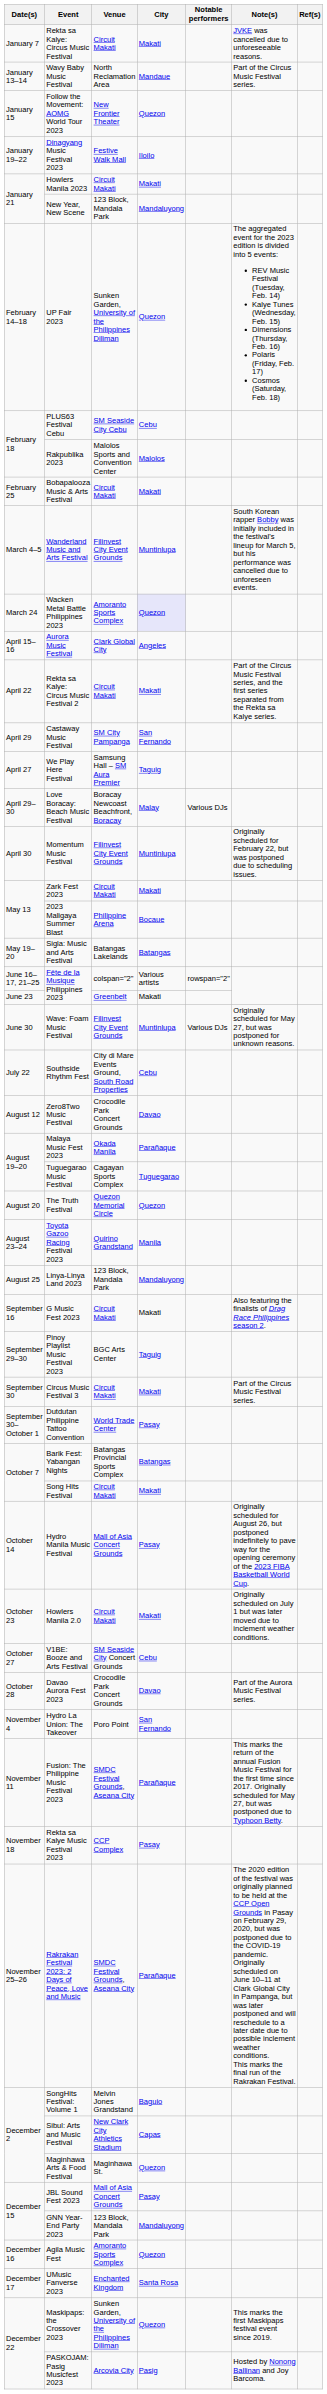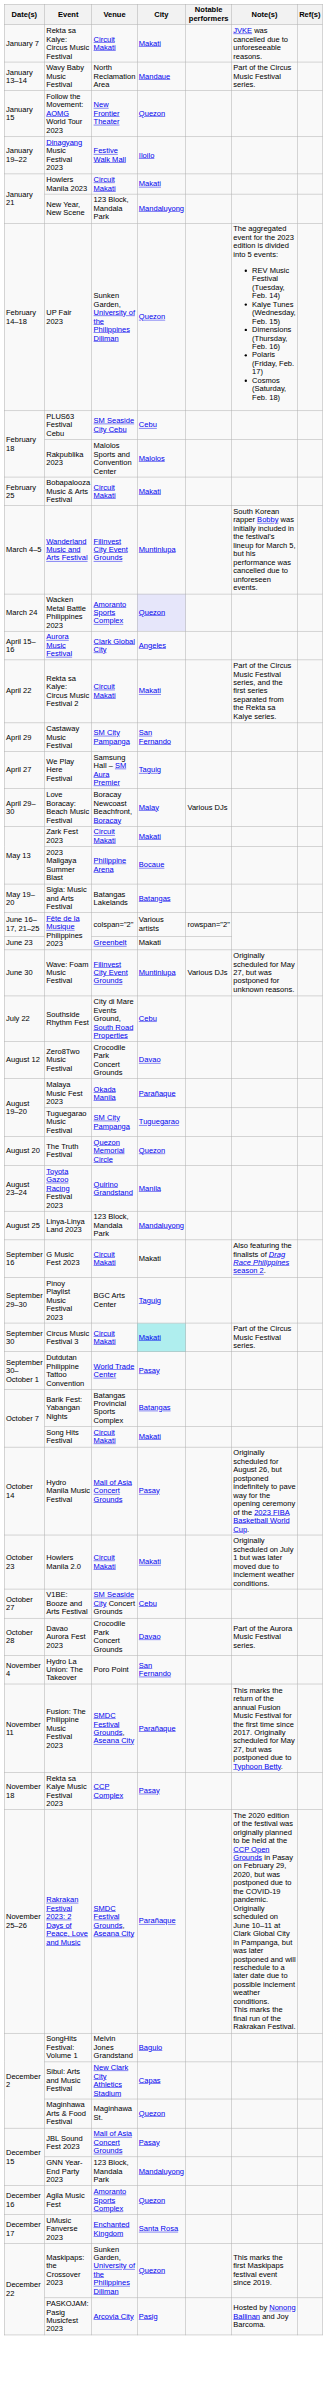- row: (19, 853)
(109, 1176) Cagayan Sports Complex -> (112, 1122) SM City Pampanga
(150, 1391) no background -> (150, 1337) paleturquoise background
